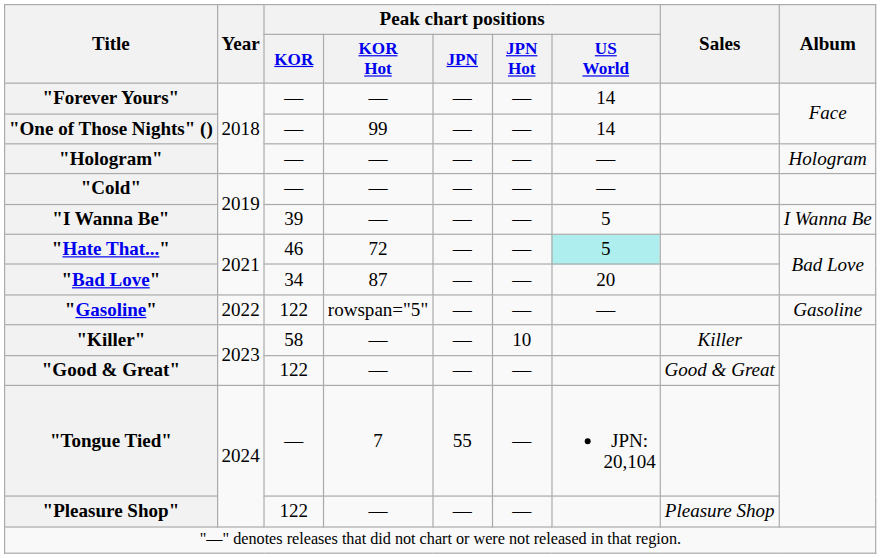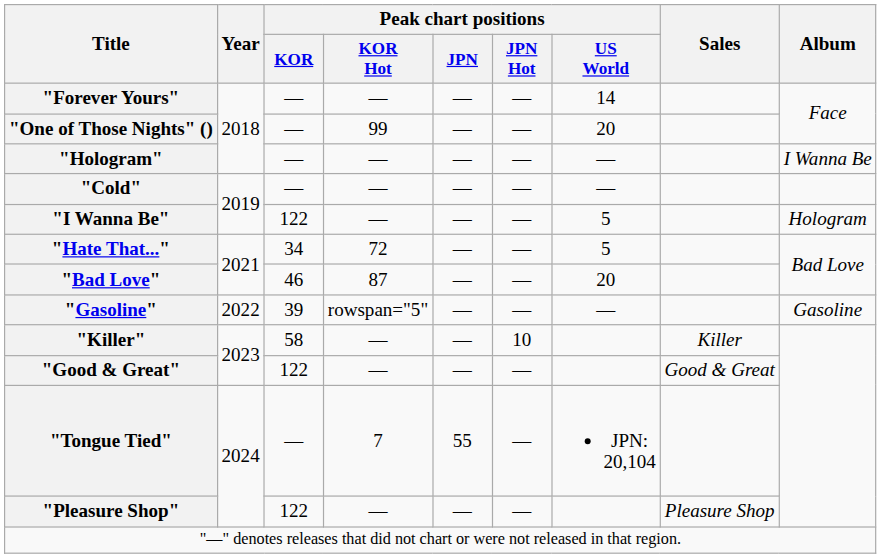(606, 128) 14 -> (606, 128) 20
(828, 158) Hologram -> (828, 158) I Wanna Be
(294, 219) 39 -> (294, 219) 122
(828, 219) I Wanna Be -> (828, 219) Hologram
(294, 249) 46 -> (294, 249) 34
(606, 249) paleturquoise background -> (606, 249) no background
(294, 279) 34 -> (294, 279) 46
(294, 309) 122 -> (294, 309) 39
